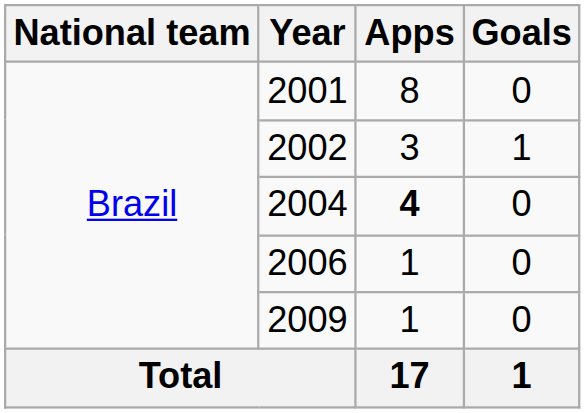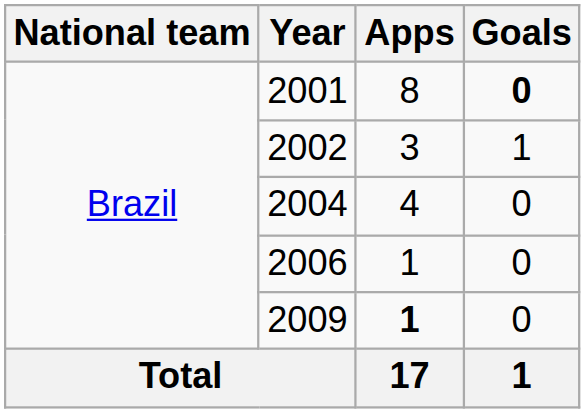(522, 90) normal -> (522, 90) bold
(410, 205) bold -> (410, 205) normal
(410, 319) normal -> (410, 319) bold
